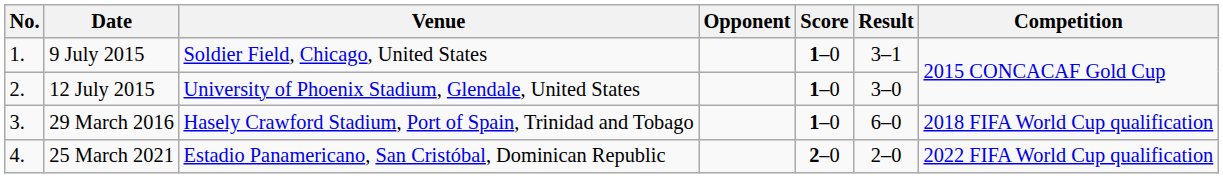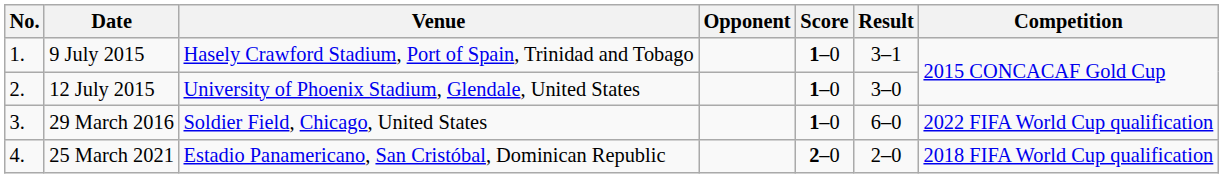(335, 54) Soldier Field, Chicago, United States -> (439, 54) Hasely Crawford Stadium, Port of Spain, Trinidad and Tobago
(439, 121) Hasely Crawford Stadium, Port of Spain, Trinidad and Tobago -> (335, 121) Soldier Field, Chicago, United States
(1068, 121) 2018 FIFA World Cup qualification -> (1068, 121) 2022 FIFA World Cup qualification
(1068, 155) 2022 FIFA World Cup qualification -> (1068, 155) 2018 FIFA World Cup qualification
